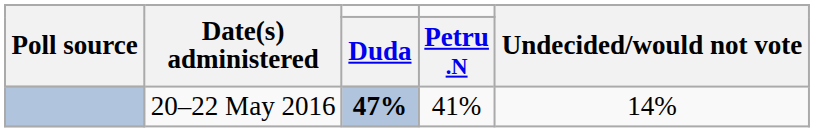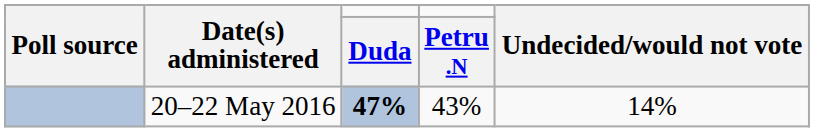(457, 105) 41% -> (457, 105) 43%
